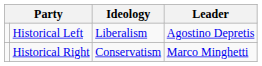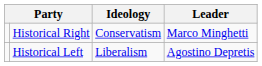rows swapped: (51, 52) <-> (48, 33)
